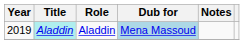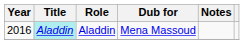(19, 30) 2019 -> (19, 30) 2016
(158, 30) lightblue background -> (158, 30) no background
